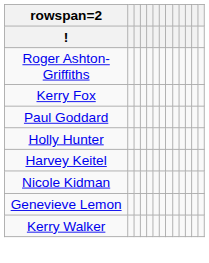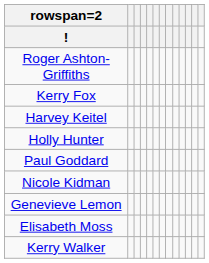rows swapped: (66, 117) <-> (66, 161)
+ row: (66, 226)
